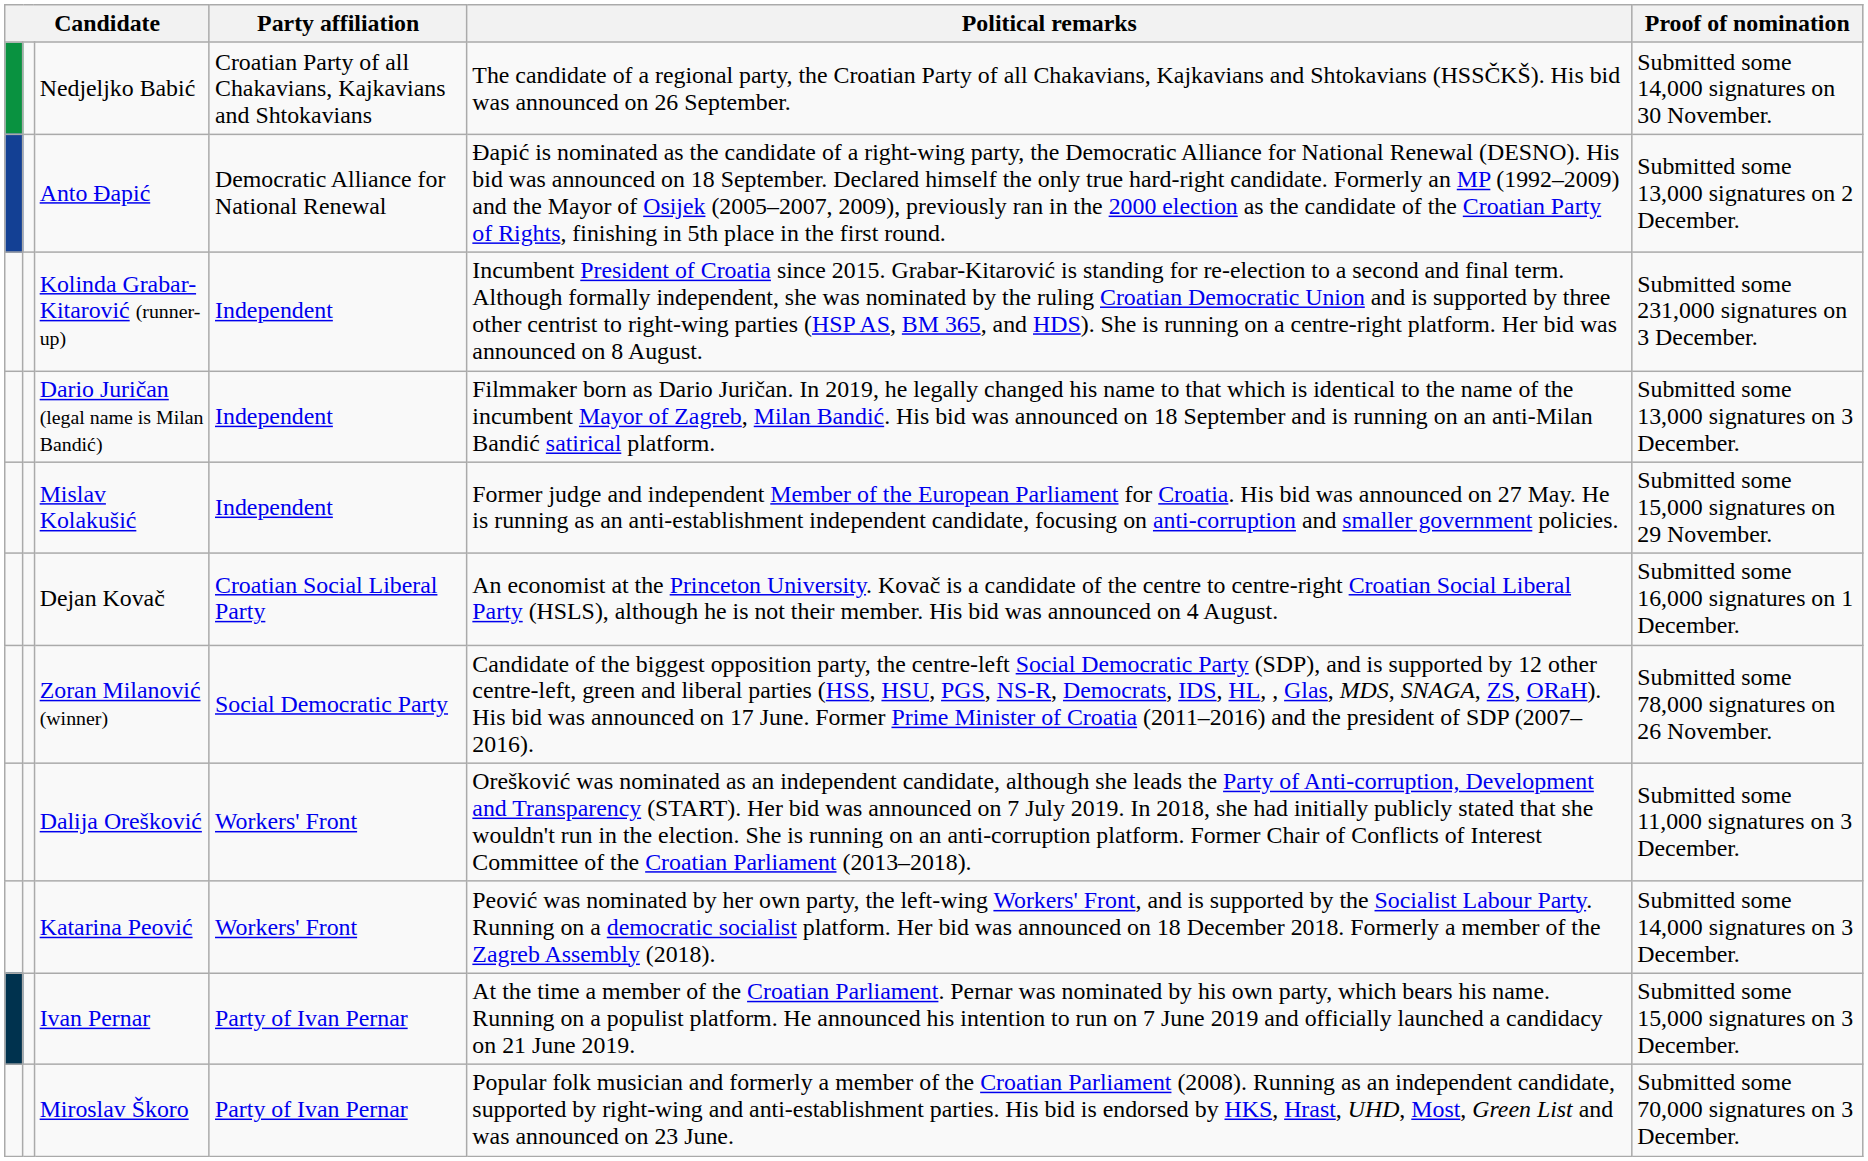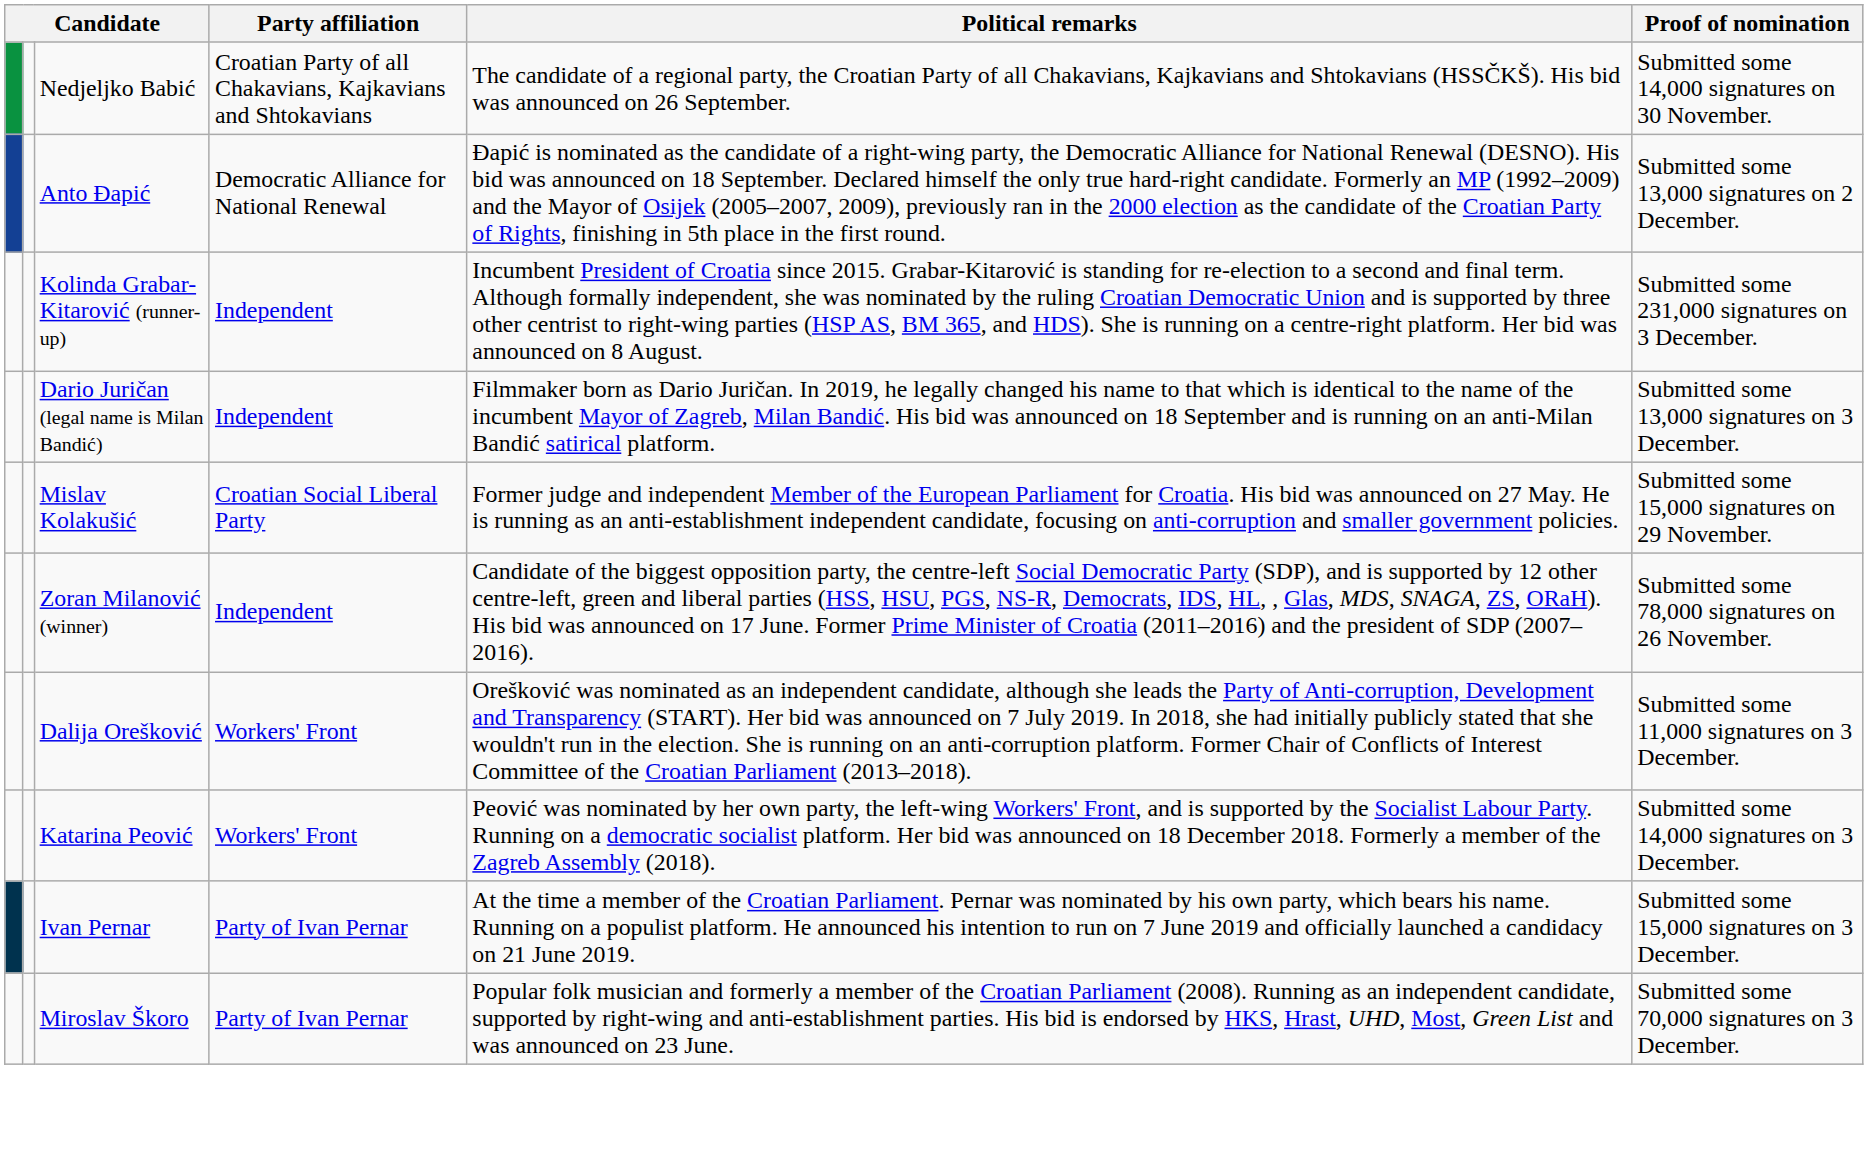(274, 507) Independent -> (326, 507) Croatian Social Liberal Party
- row: (102, 598)
(332, 703) Social Democratic Party -> (274, 612) Independent
